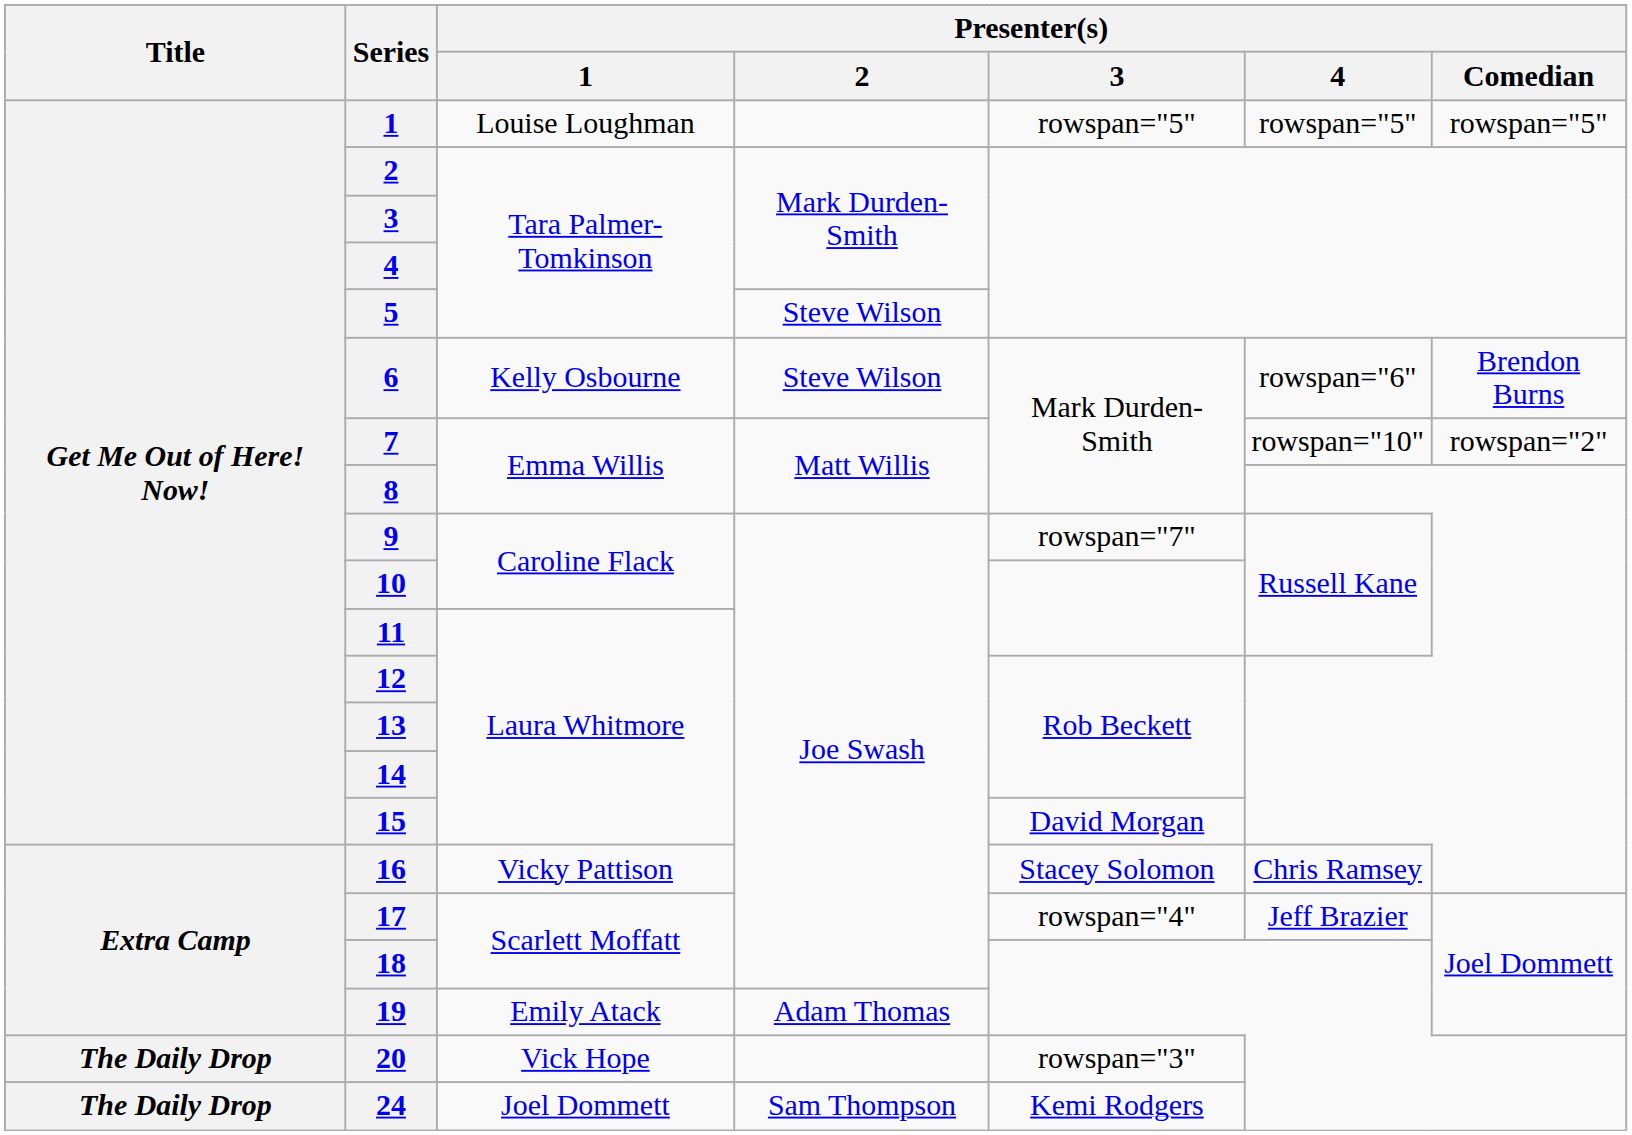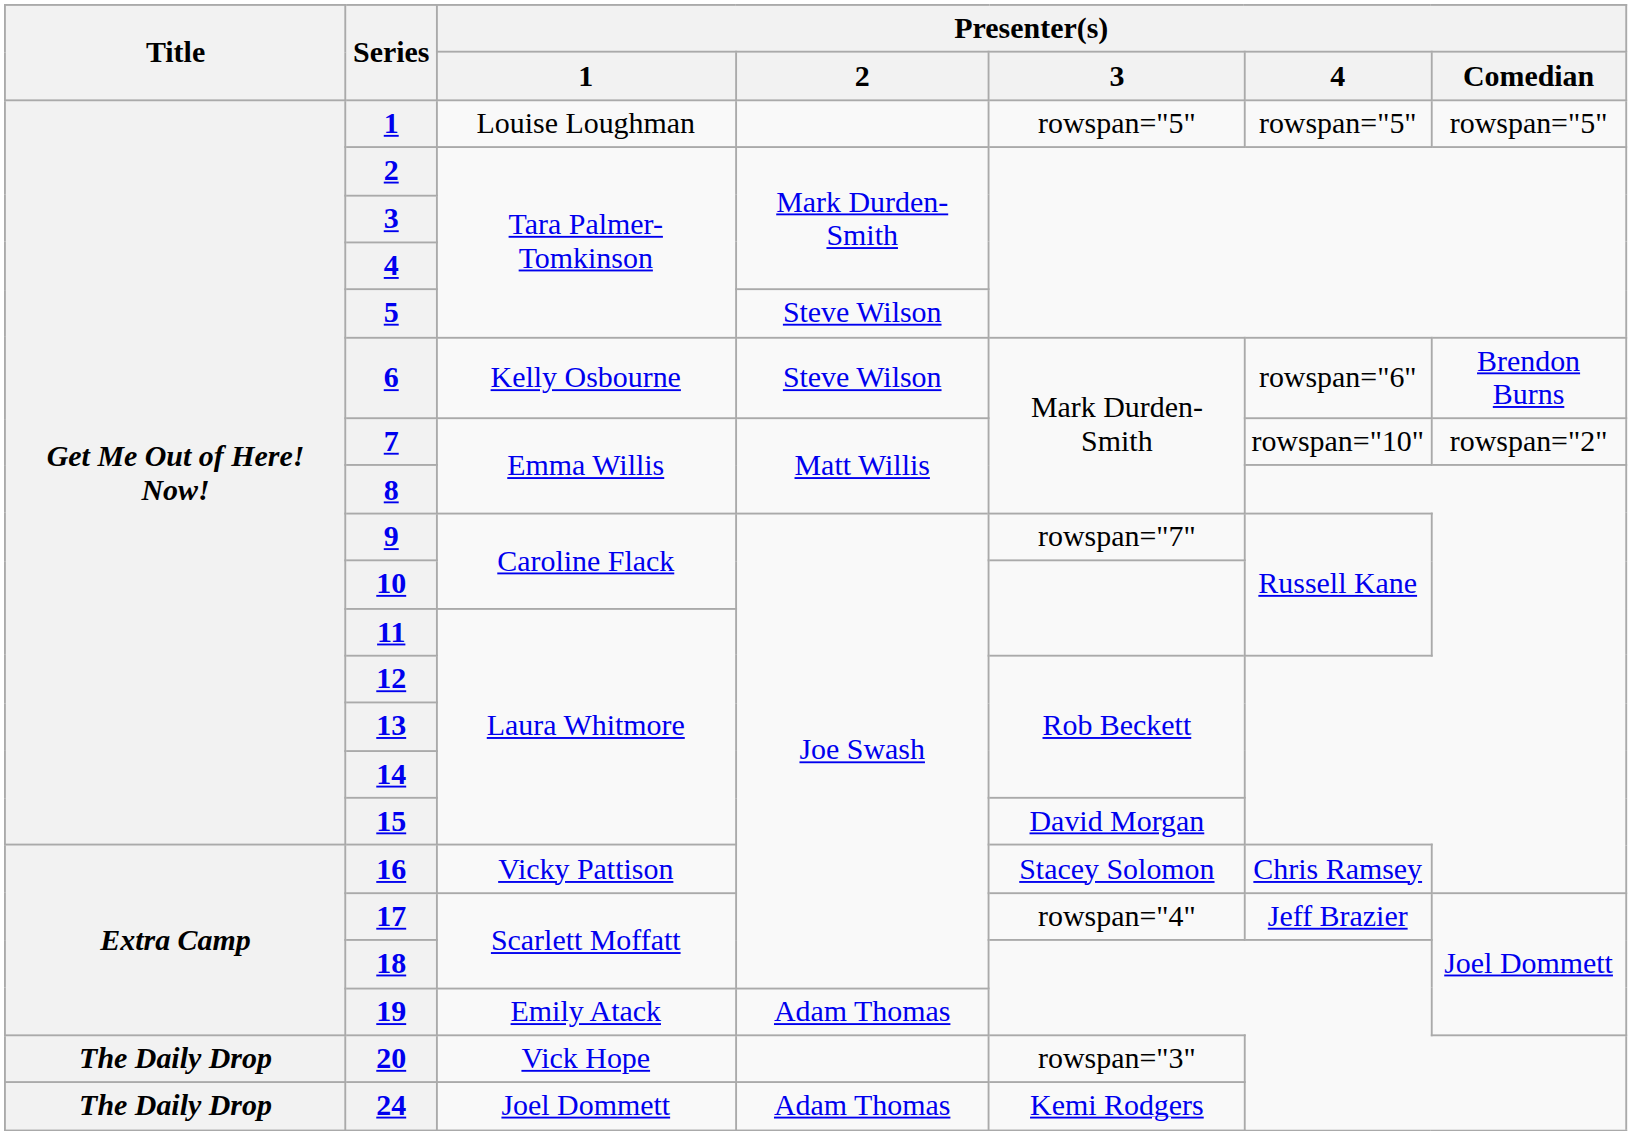(862, 1105) Sam Thompson -> (862, 1105) Adam Thomas
